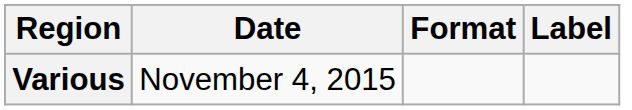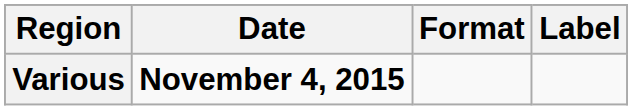(268, 78) normal -> (272, 78) bold
